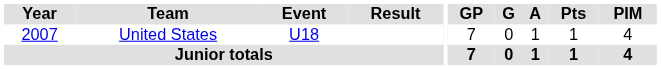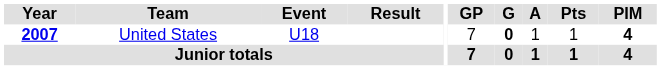(40, 34) normal -> (40, 34) bold
(509, 34) normal -> (509, 34) bold
(628, 34) normal -> (628, 34) bold
